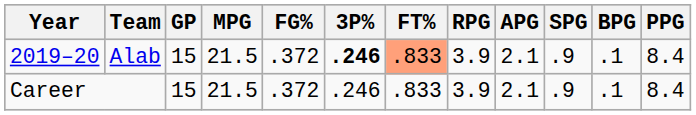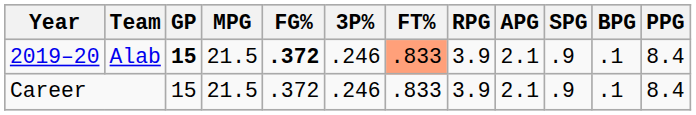(184, 57) normal -> (184, 57) bold
(294, 57) normal -> (294, 57) bold
(355, 57) bold -> (355, 57) normal
